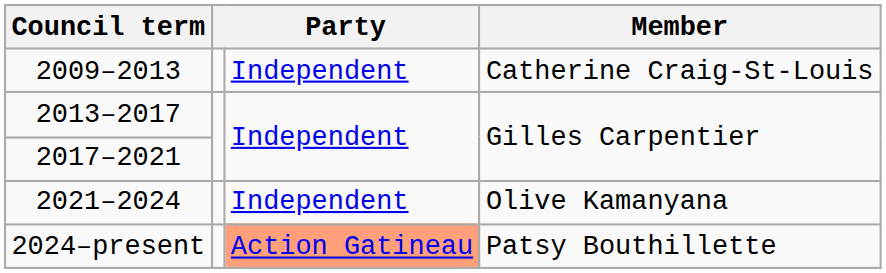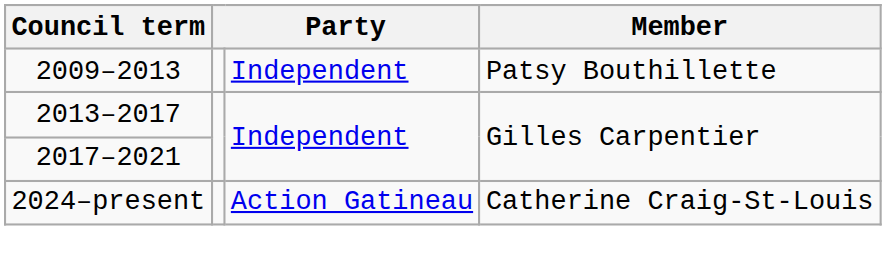(680, 71) Catherine Craig-St-Louis -> (631, 71) Patsy Bouthillette
- row: (108, 202)
(352, 246) lightsalmon background -> (352, 202) no background
(631, 246) Patsy Bouthillette -> (680, 202) Catherine Craig-St-Louis
